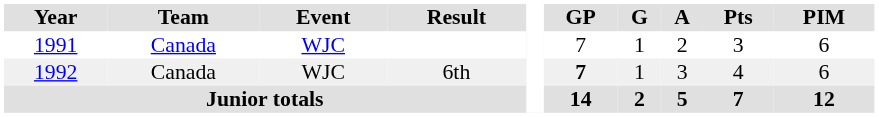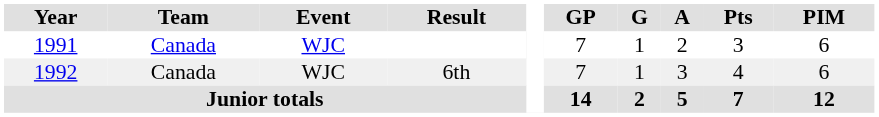(581, 71) bold -> (581, 71) normal
